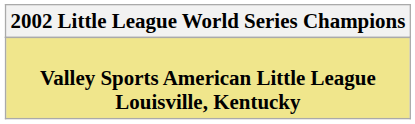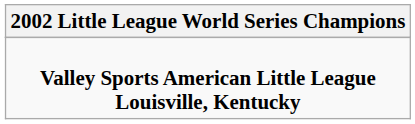(208, 89) khaki background -> (208, 89) no background
